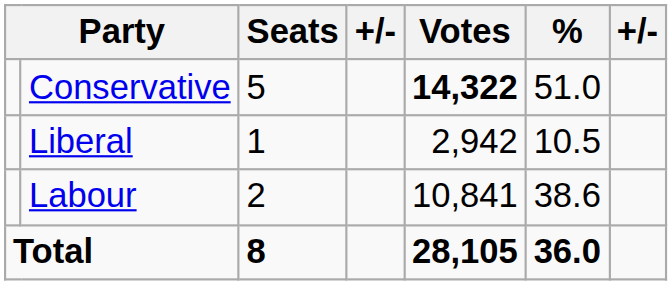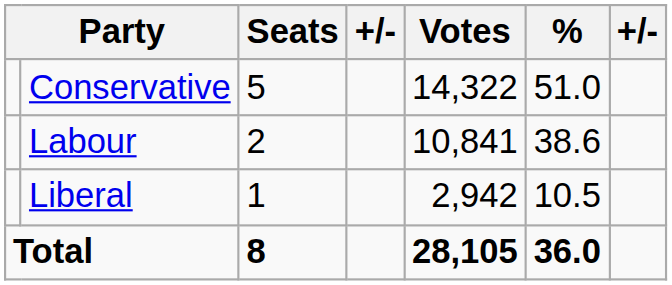(465, 86) bold -> (465, 86) normal
rows swapped: (83, 196) <-> (81, 141)
